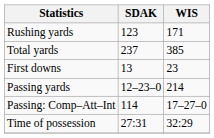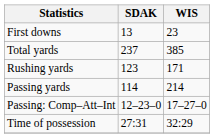rows swapped: (34, 68) <-> (40, 32)
(141, 87) 12–23–0 -> (129, 87) 114
(129, 105) 114 -> (141, 105) 12–23–0
